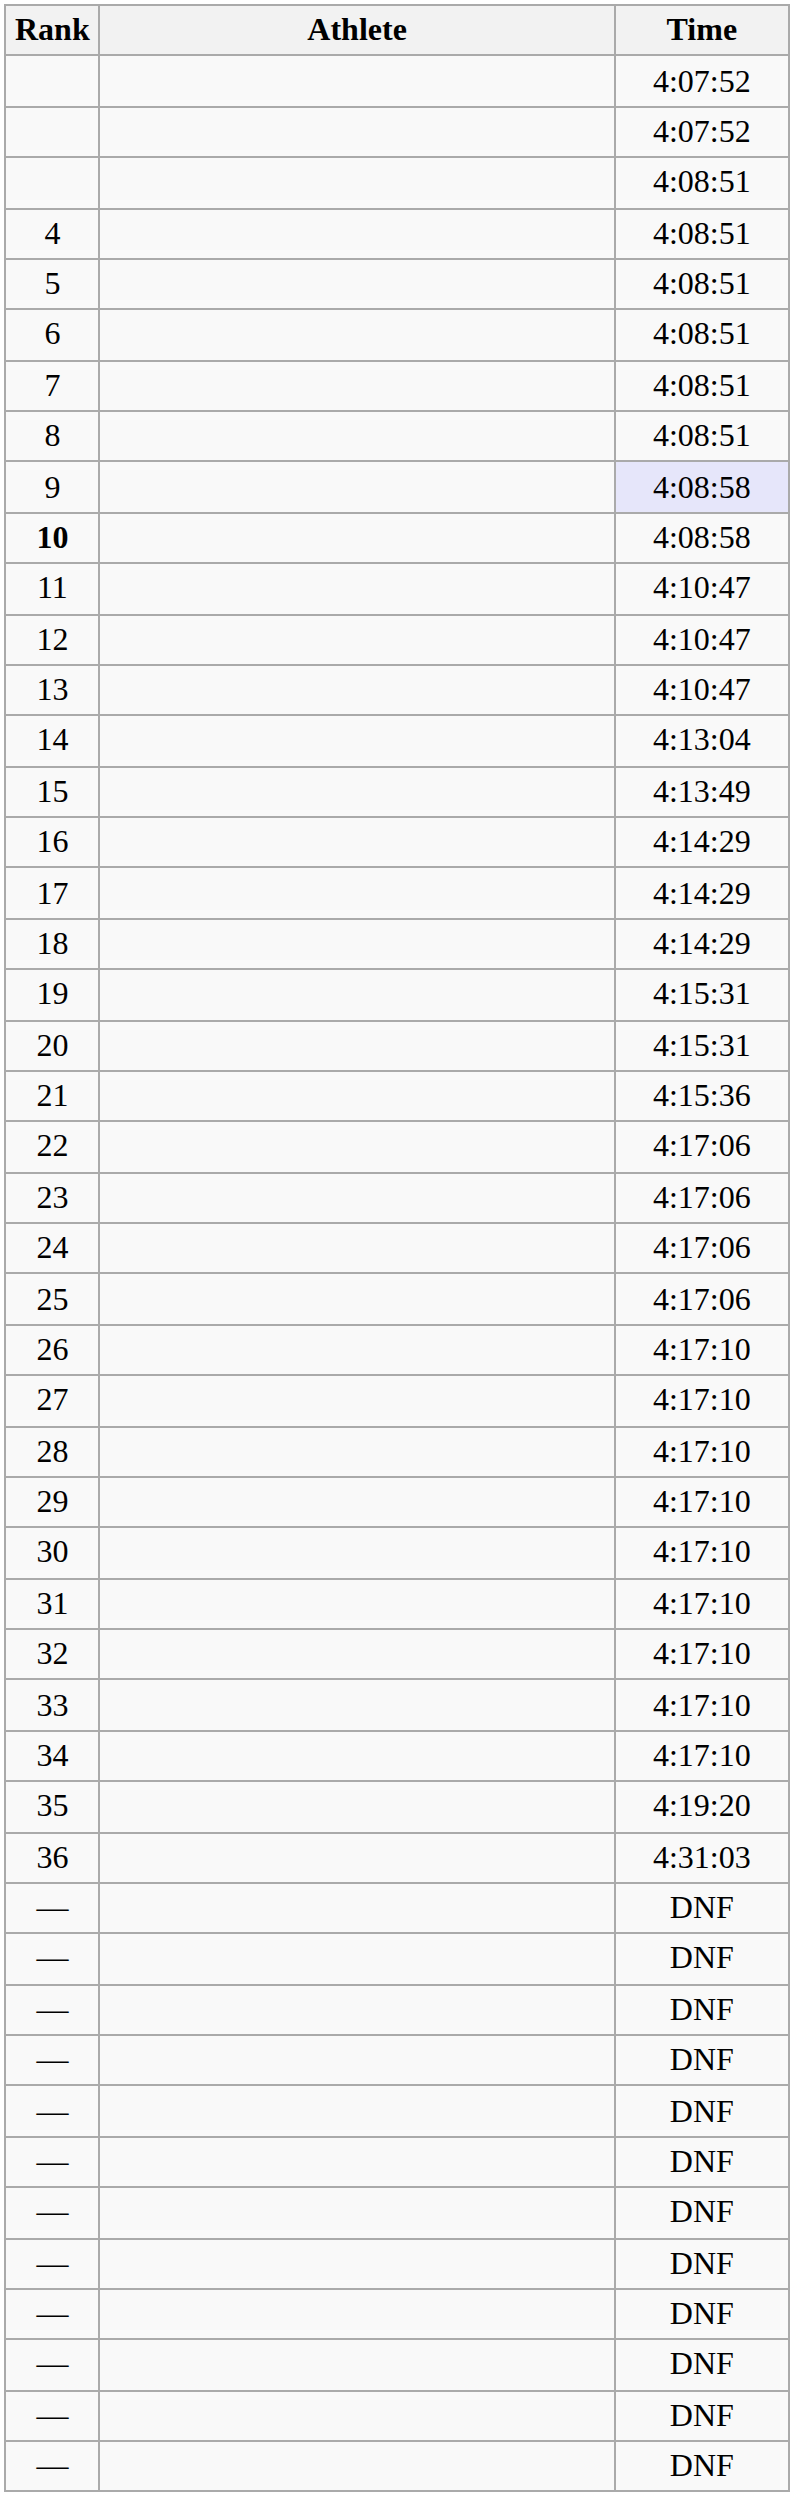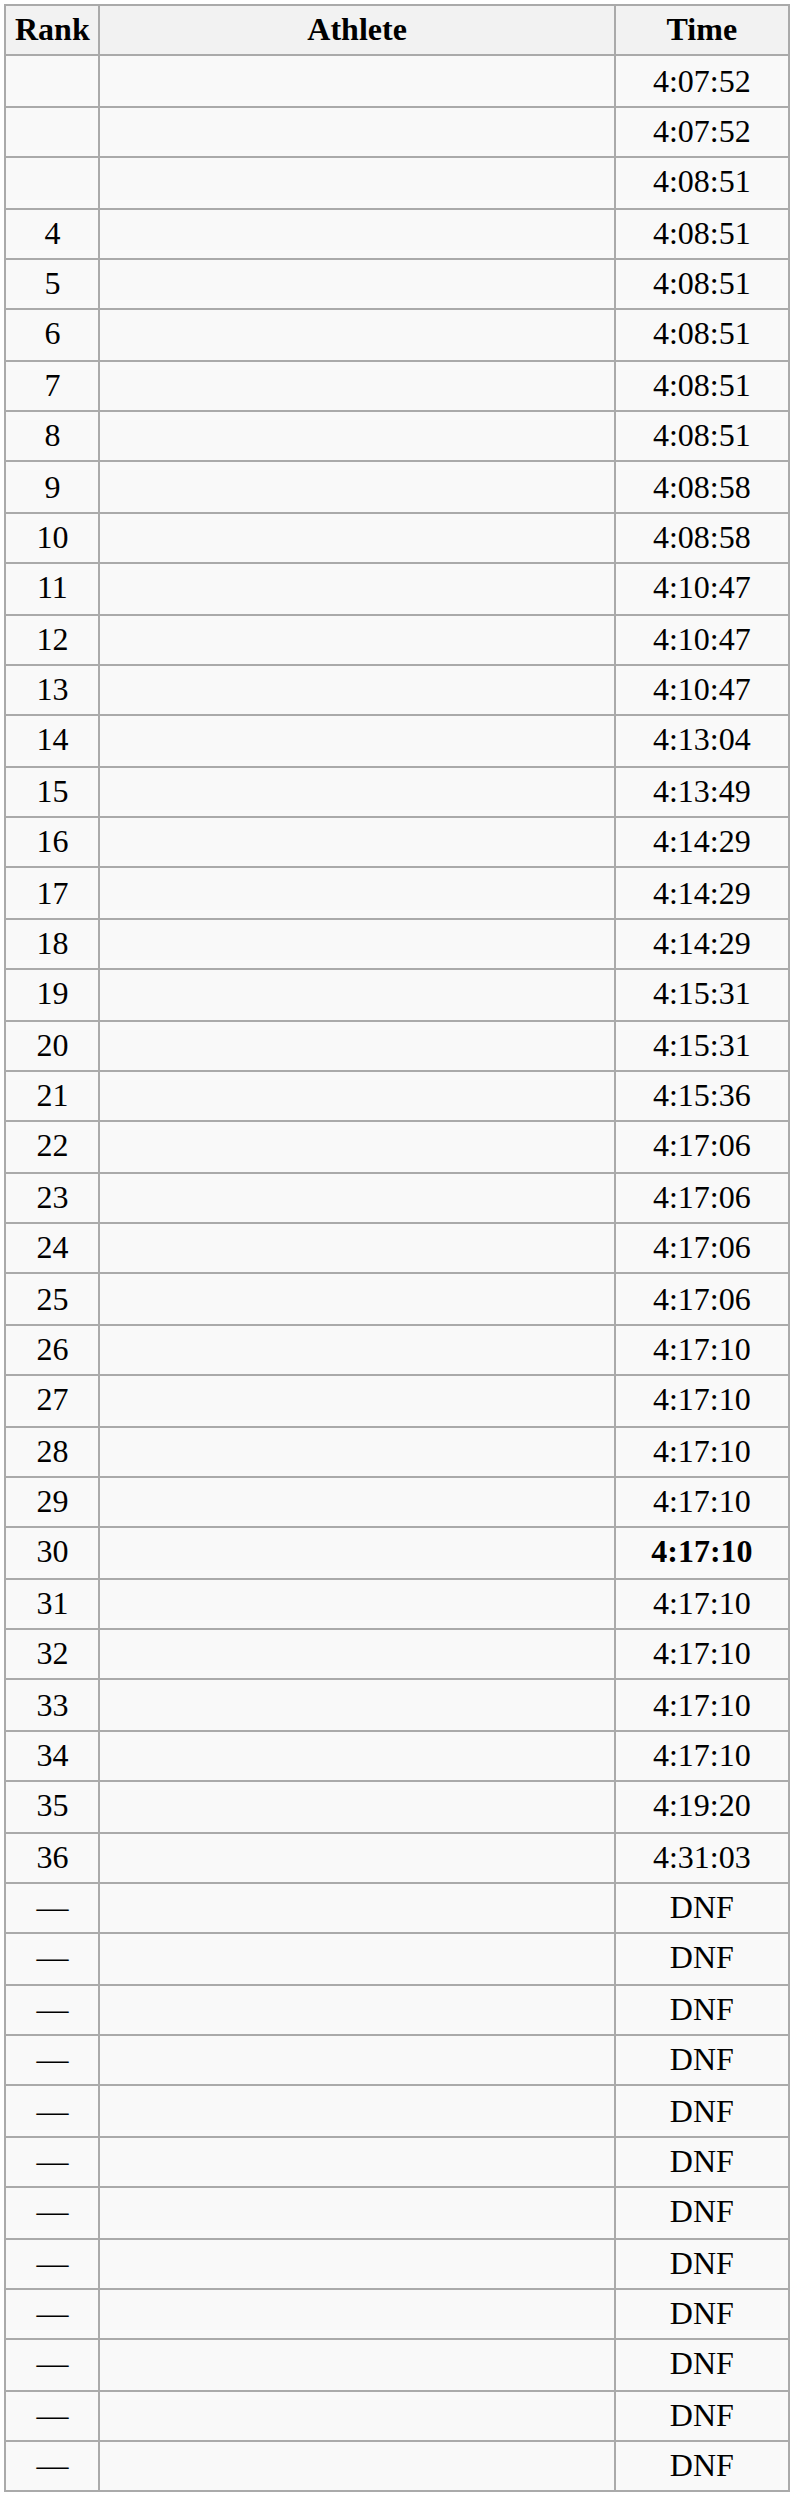(702, 486) lavender background -> (702, 486) no background
(52, 537) bold -> (52, 537) normal
(702, 1552) normal -> (702, 1552) bold
